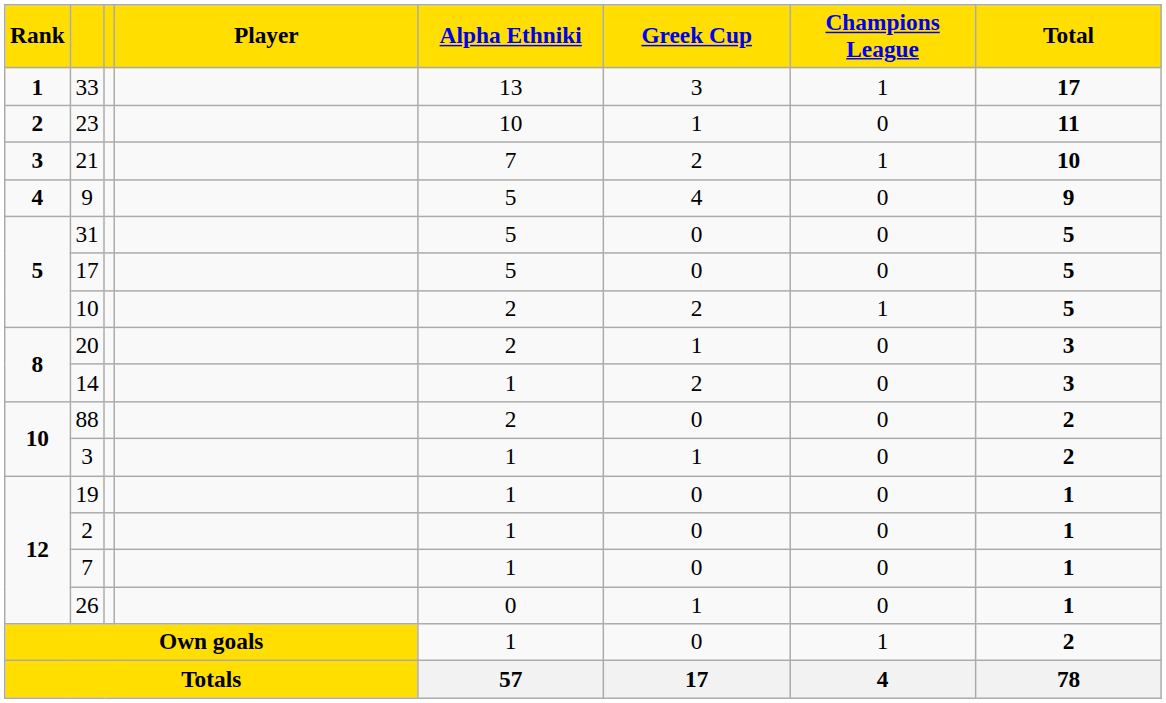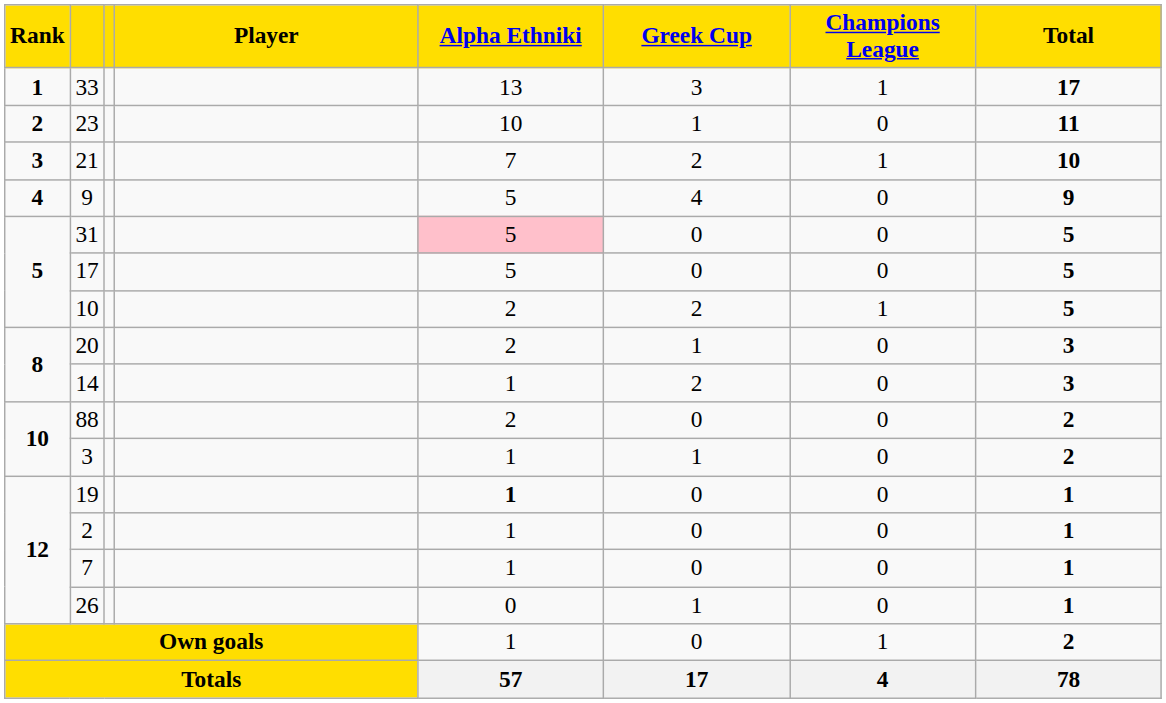(511, 234) no background -> (511, 234) pink background
(511, 493) normal -> (511, 493) bold
